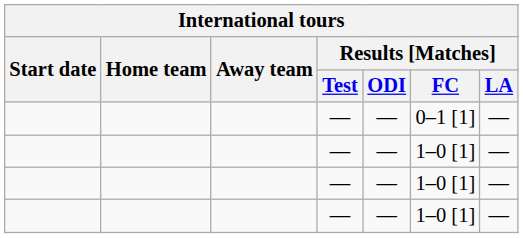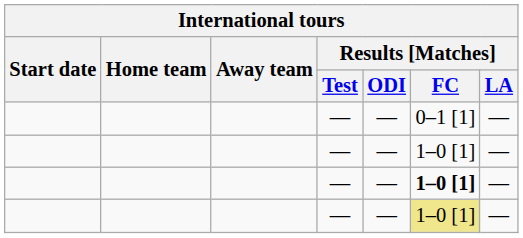(445, 183) normal -> (445, 183) bold
(445, 215) no background -> (445, 215) khaki background
